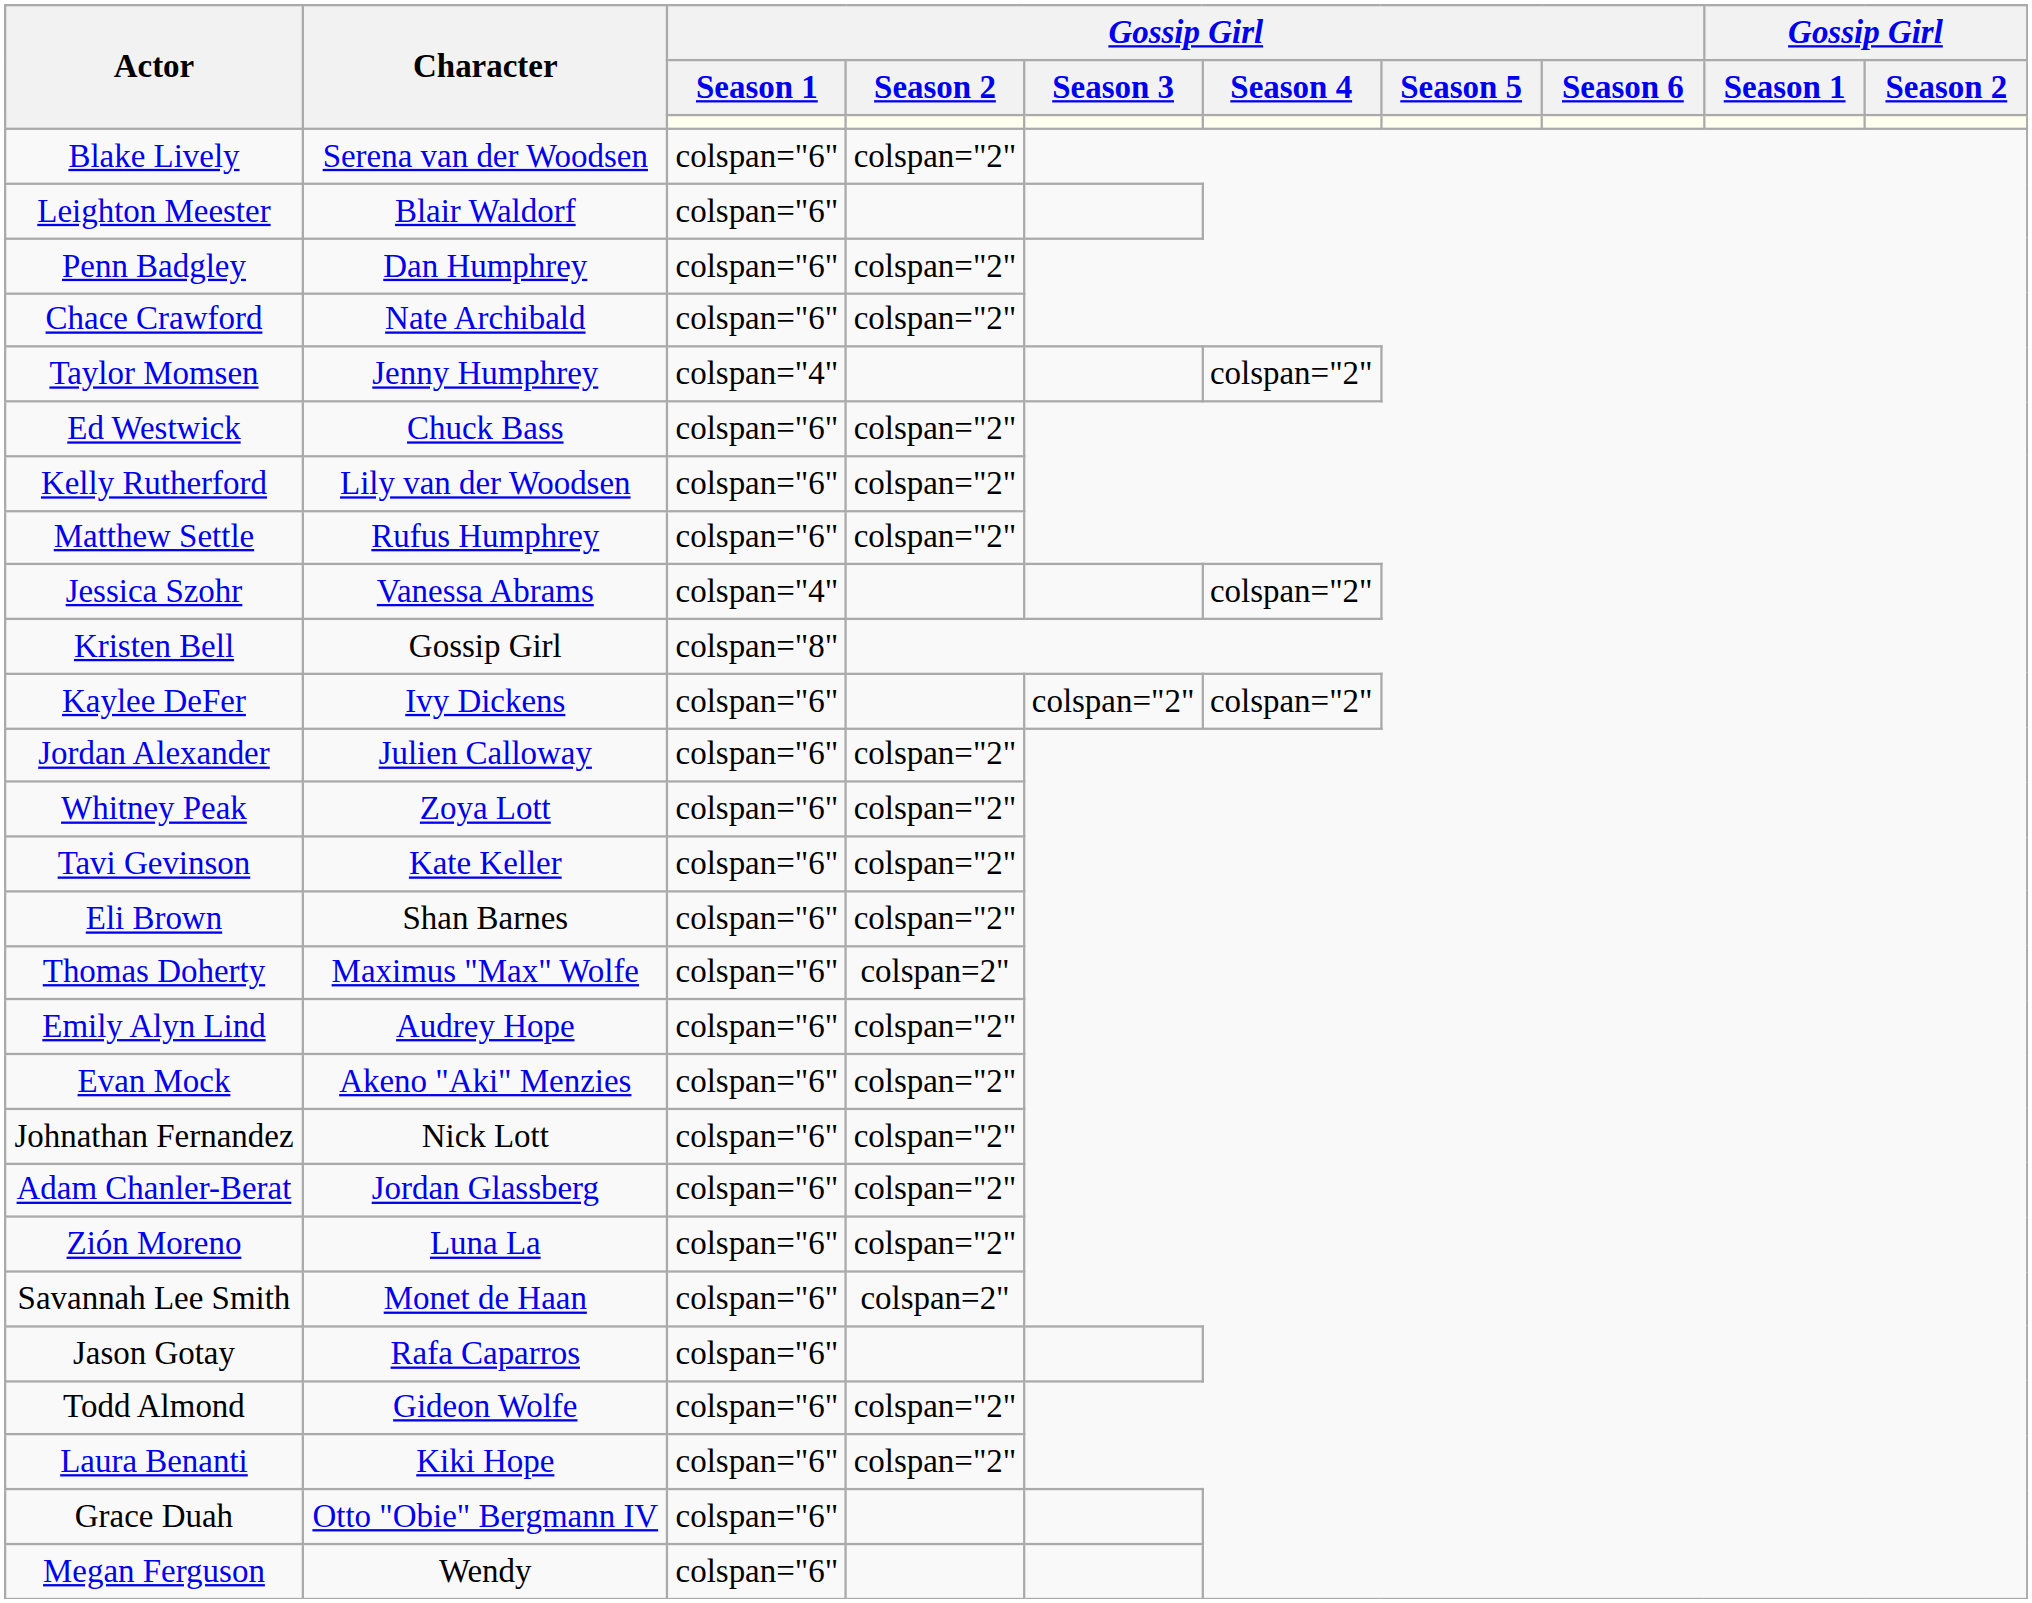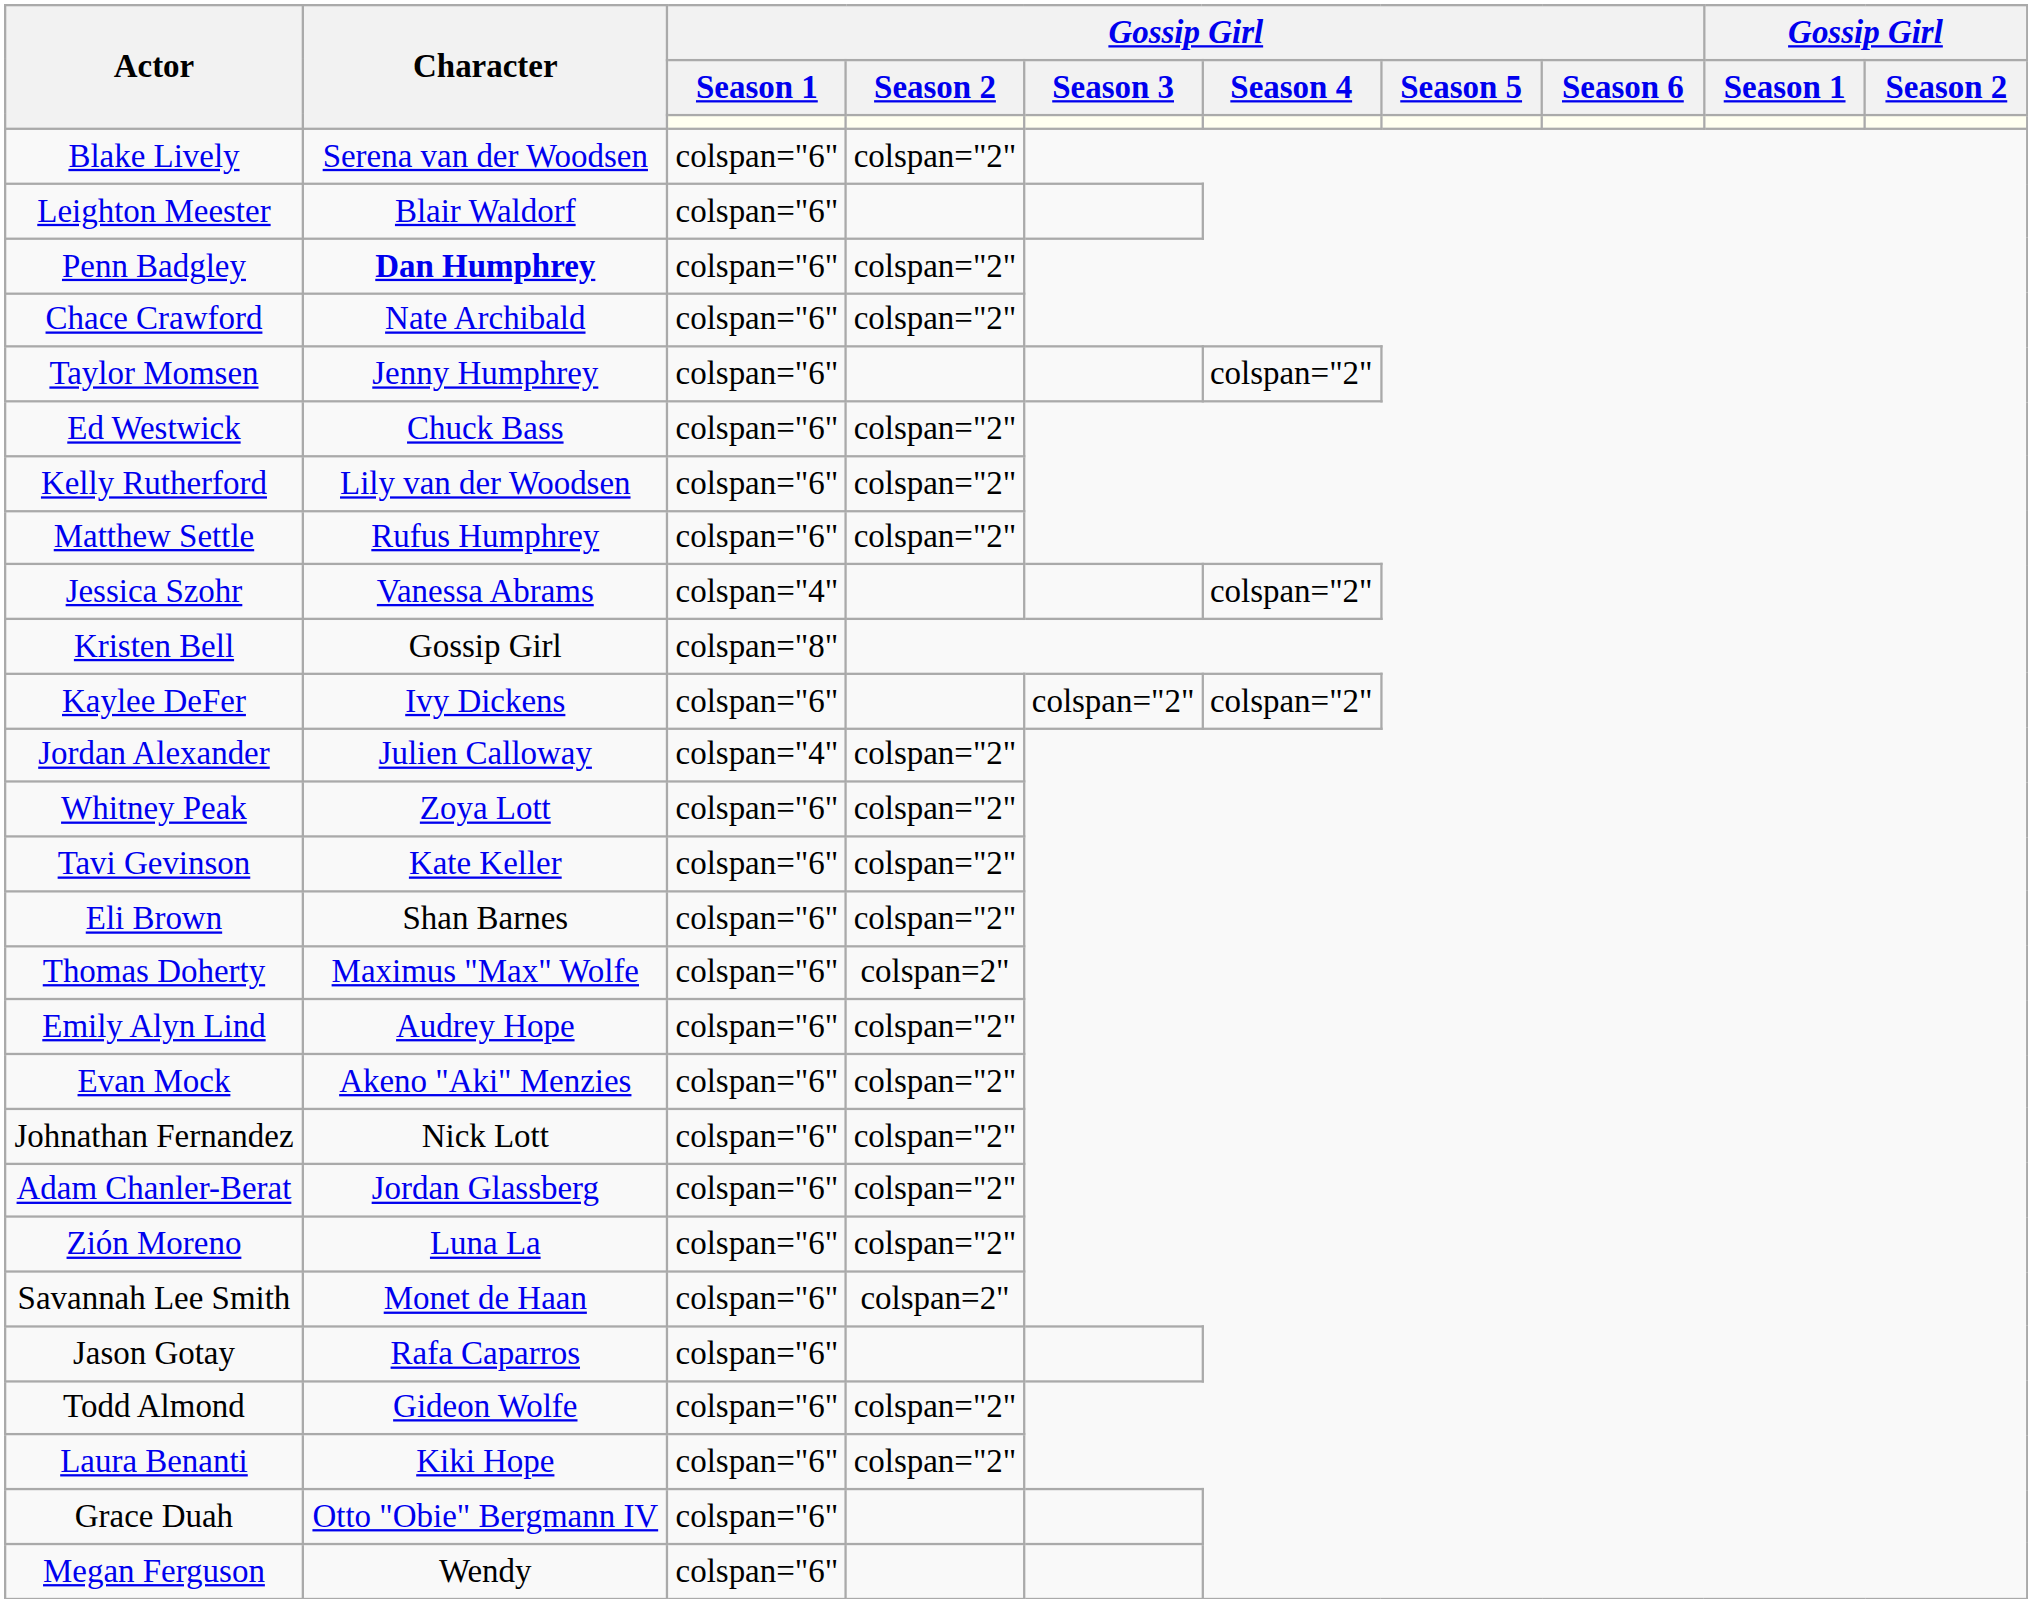(485, 265) normal -> (485, 265) bold
(757, 373) colspan="4" -> (757, 373) colspan="6"
(757, 754) colspan="6" -> (757, 754) colspan="4"
